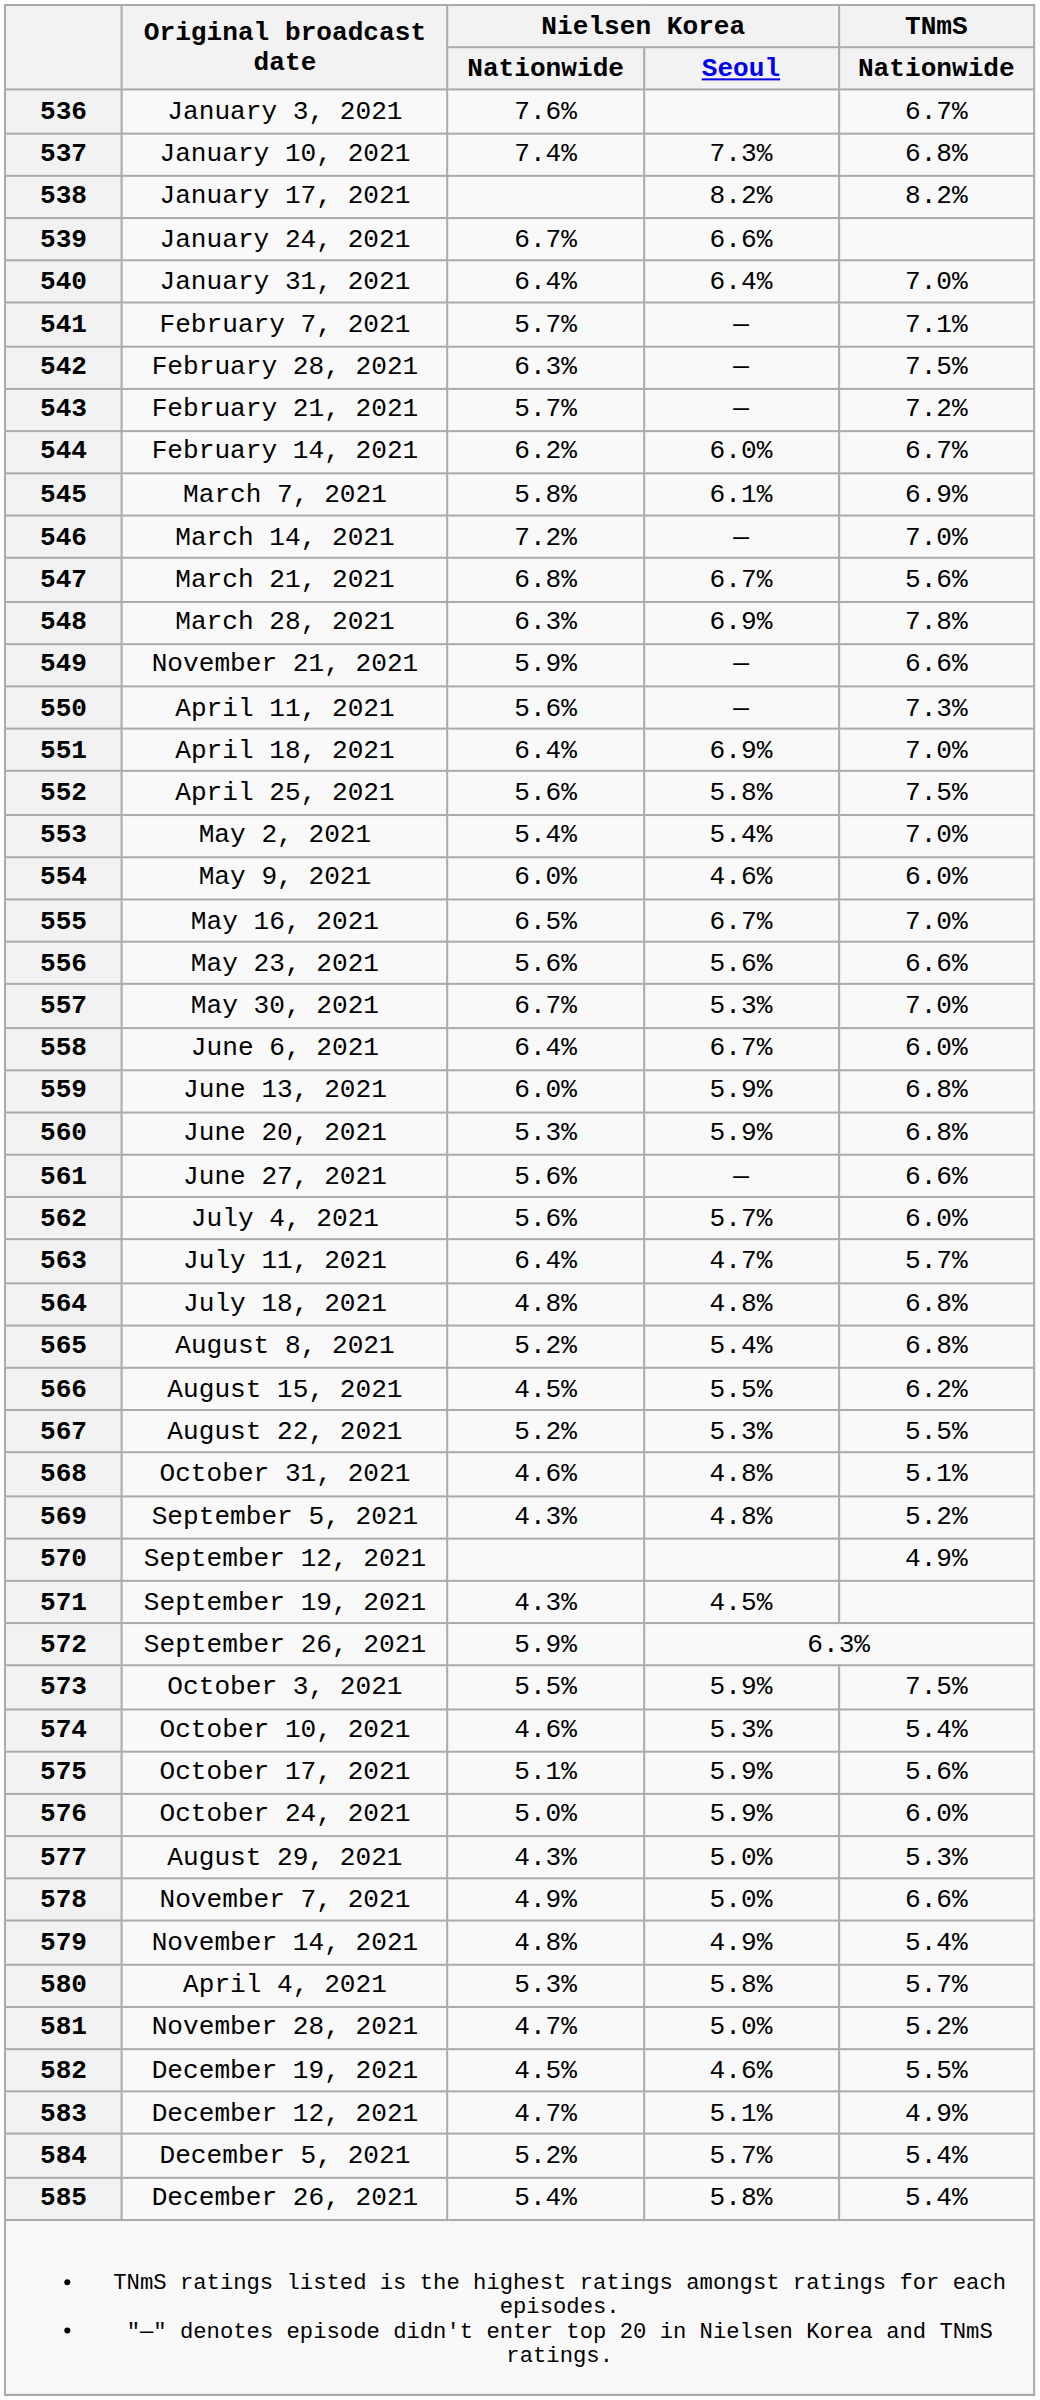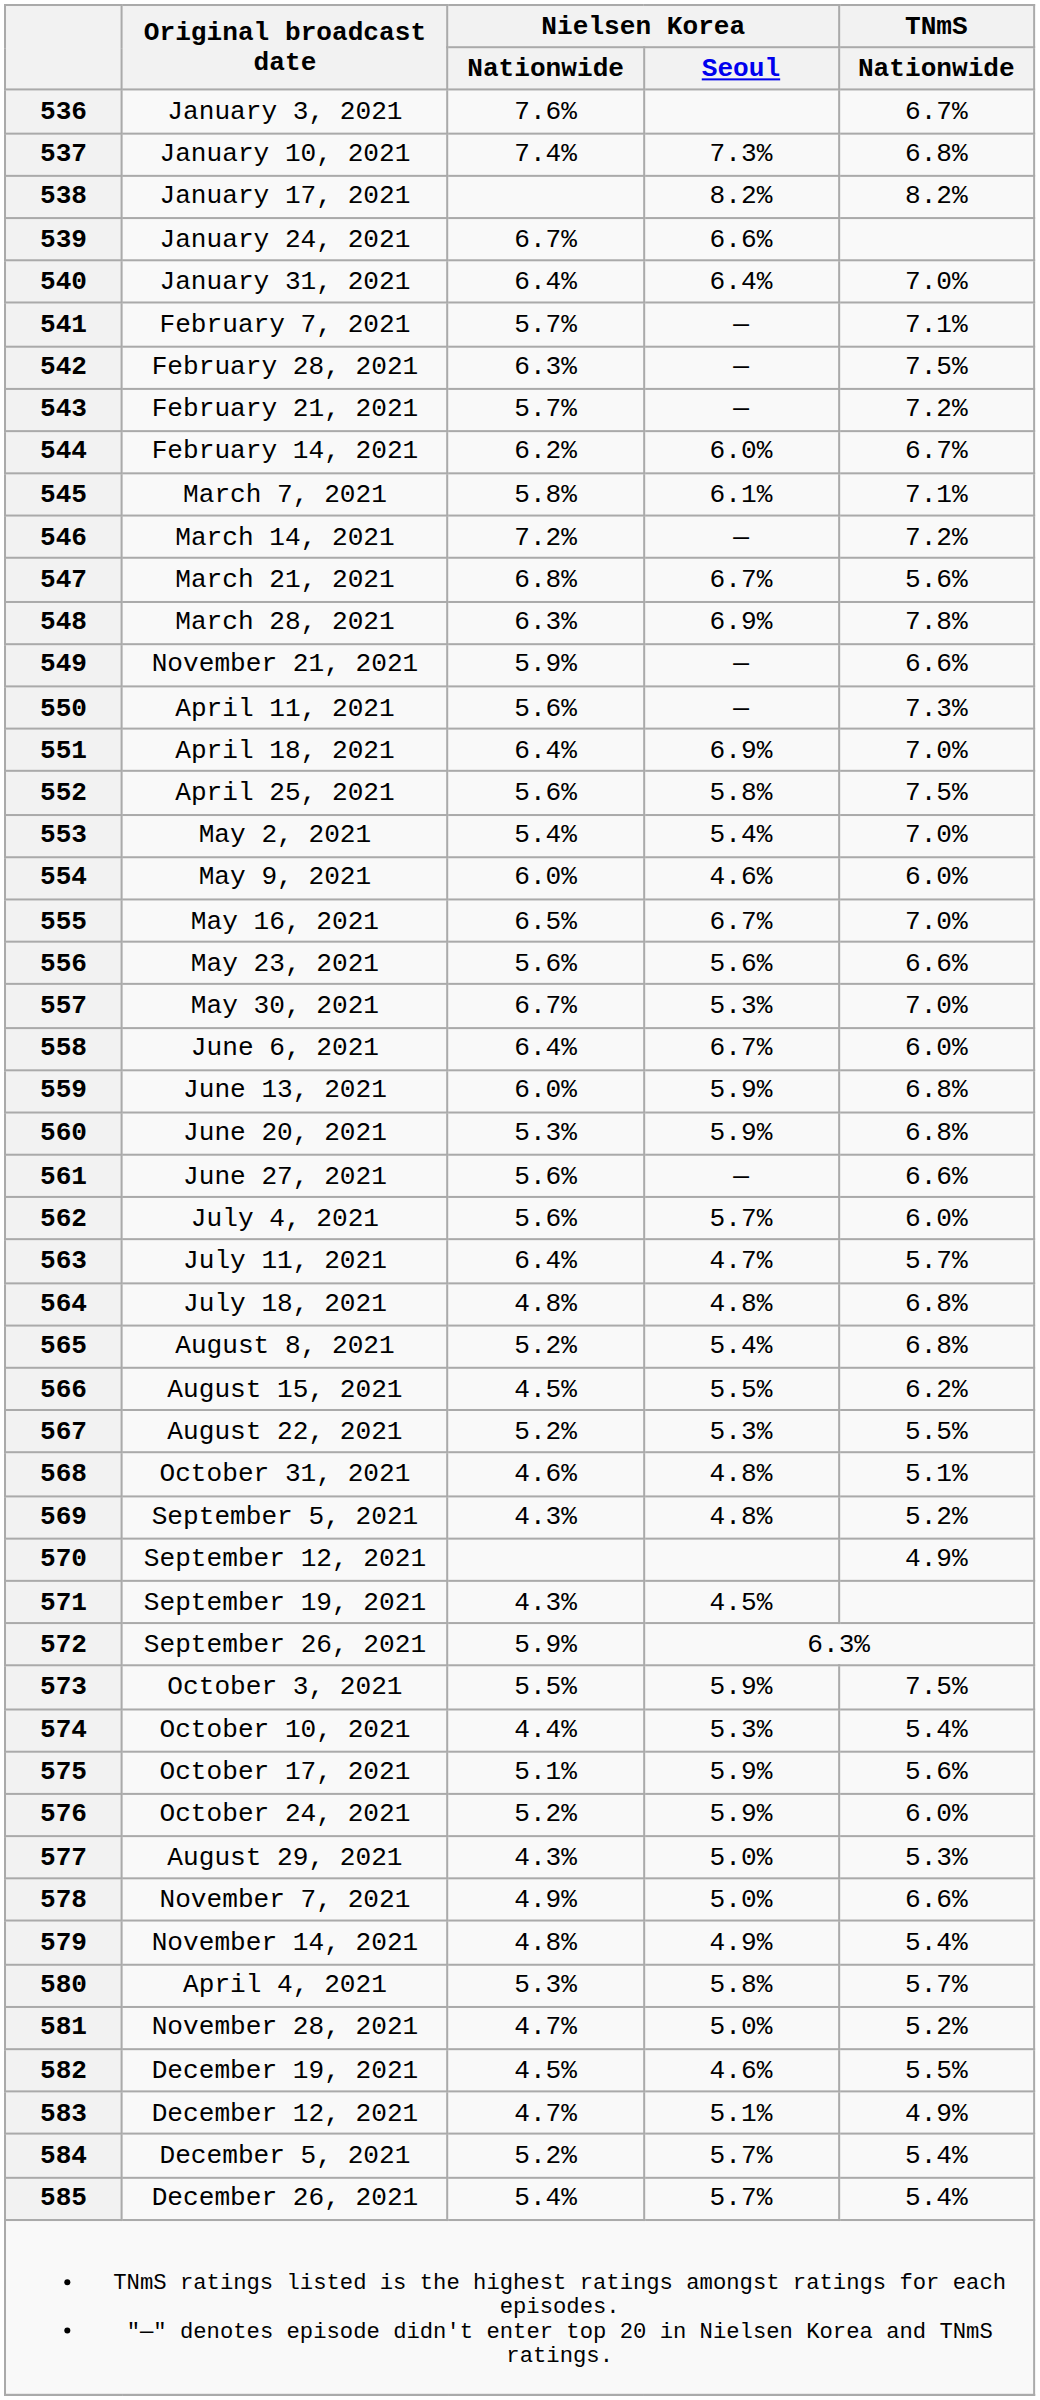(936, 495) 6.9% -> (936, 495) 7.1%
(936, 537) 7.0% -> (936, 537) 7.2%
(546, 1730) 4.6% -> (546, 1730) 4.4%
(546, 1815) 5.0% -> (546, 1815) 5.2%
(741, 2198) 5.8% -> (741, 2198) 5.7%
